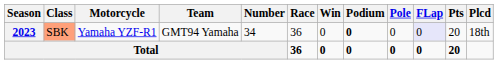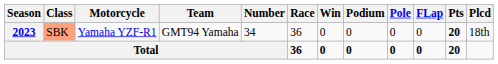(349, 31) bold -> (349, 31) normal
(419, 31) lavender background -> (419, 31) no background
(454, 31) normal -> (454, 31) bold
